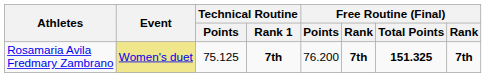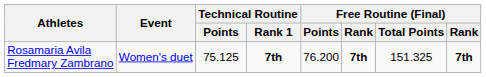(156, 57) khaki background -> (156, 57) no background
(411, 57) bold -> (411, 57) normal
